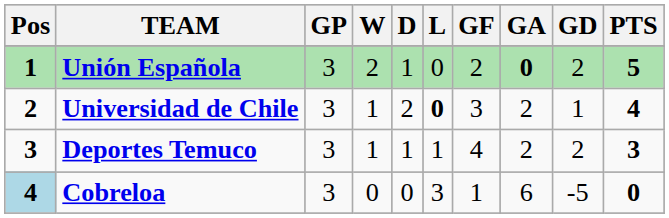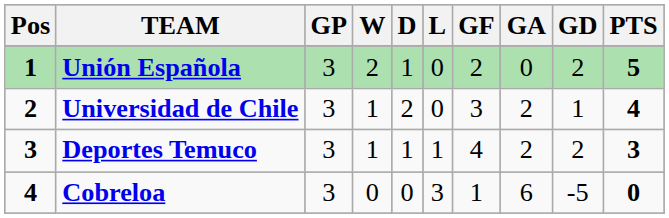(526, 66) bold -> (526, 66) normal
(437, 108) bold -> (437, 108) normal
(31, 191) lightblue background -> (31, 191) no background
